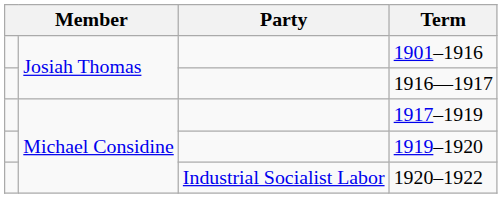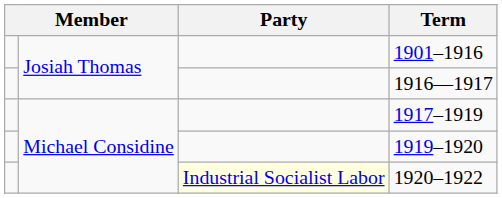(284, 177) no background -> (284, 177) lightyellow background
